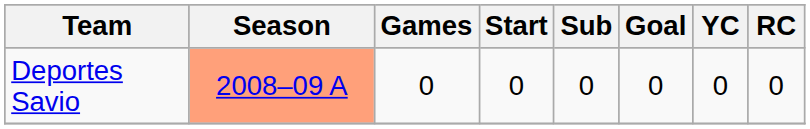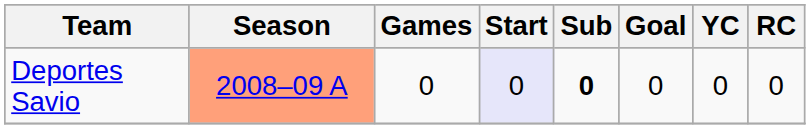(516, 85) no background -> (516, 85) lavender background
(586, 85) normal -> (586, 85) bold
